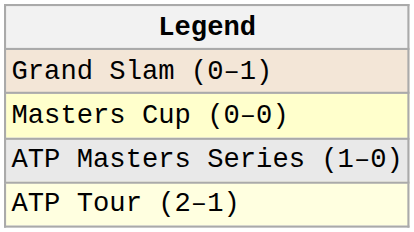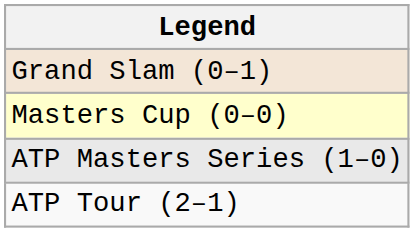(126, 204) lightyellow background -> (126, 204) no background
